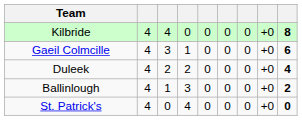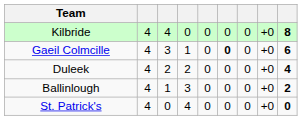(227, 50) normal -> (227, 50) bold
